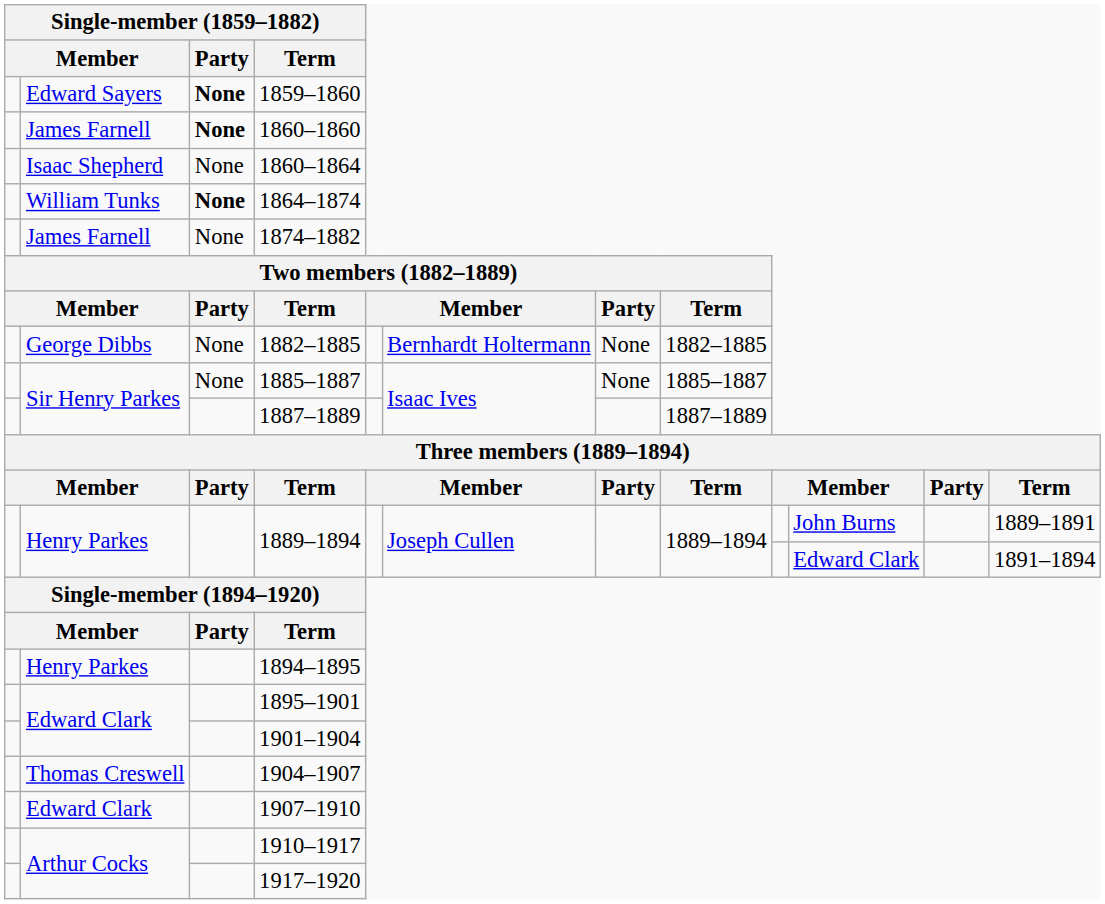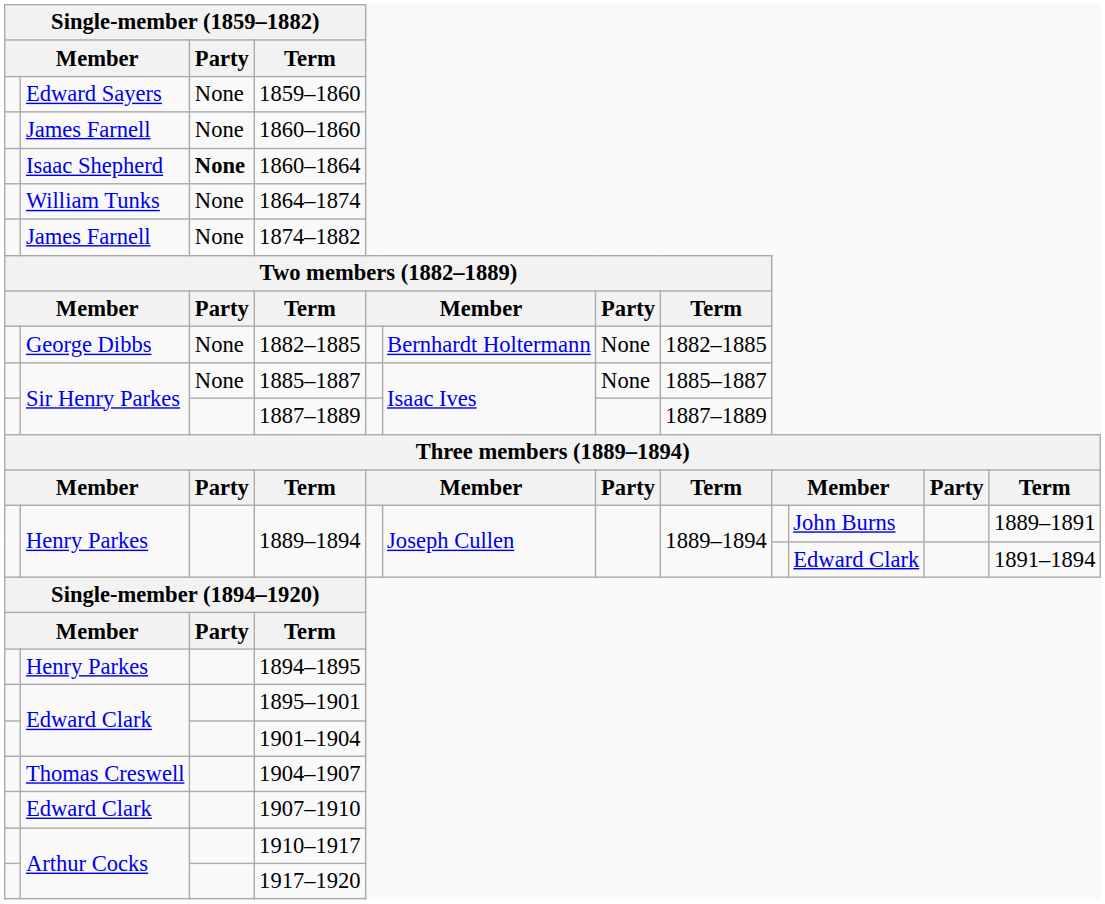(220, 93) bold -> (219, 93) normal
(220, 129) bold -> (219, 129) normal
(219, 165) normal -> (220, 165) bold
(220, 201) bold -> (219, 201) normal
